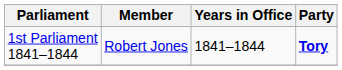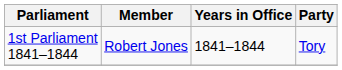(313, 45) bold -> (312, 45) normal
